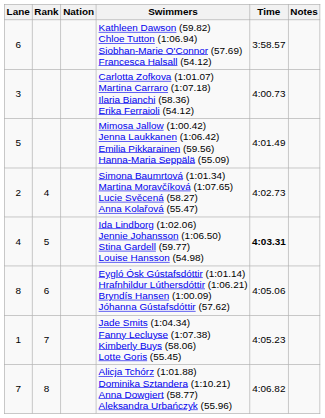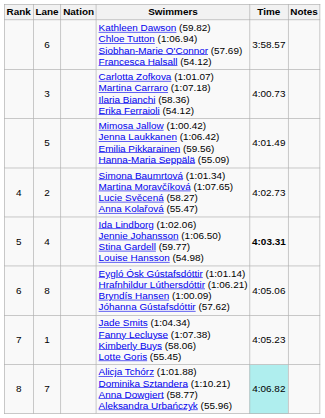columns swapped: (46, 12) <-> (18, 12)
(269, 389) no background -> (269, 389) paleturquoise background
